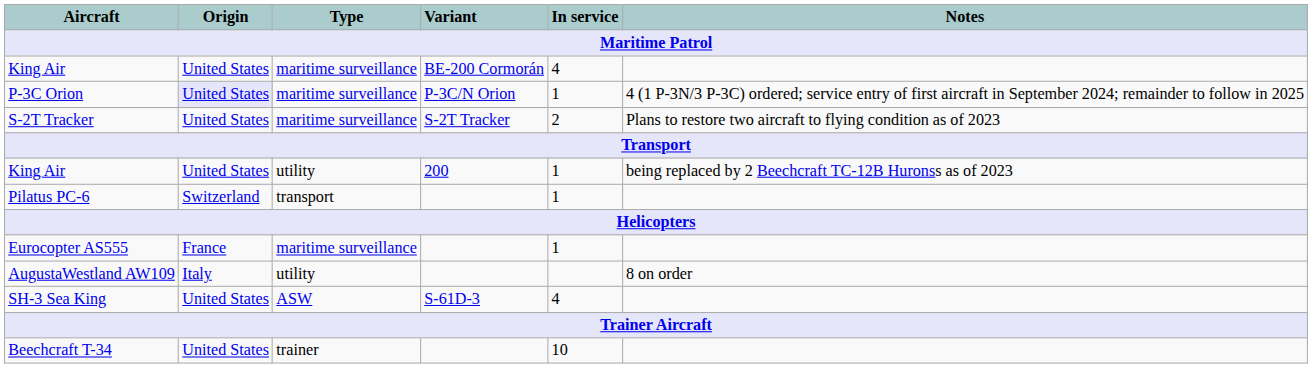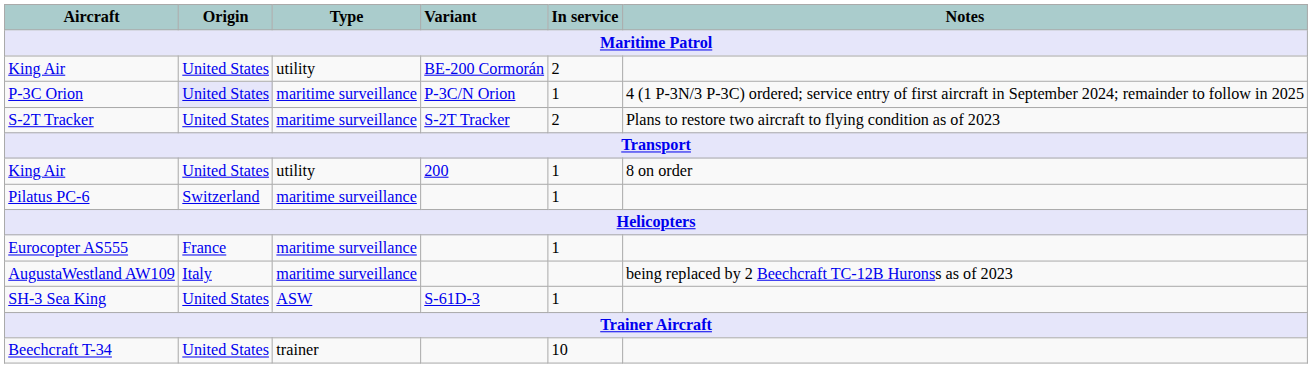(347, 68) maritime surveillance -> (296, 68) utility
(556, 68) 4 -> (556, 68) 2
(819, 171) being replaced by 2 Beechcraft TC-12B Huronss as of 2023 -> (659, 171) 8 on order
(305, 196) transport -> (347, 196) maritime surveillance
(296, 273) utility -> (347, 273) maritime surveillance
(659, 273) 8 on order -> (819, 273) being replaced by 2 Beechcraft TC-12B Huronss as of 2023
(556, 299) 4 -> (556, 299) 1
